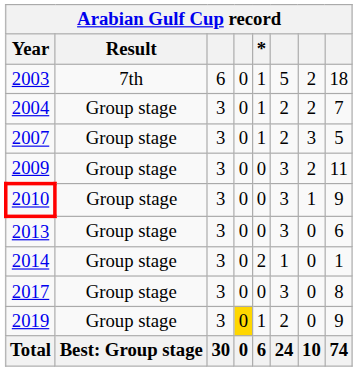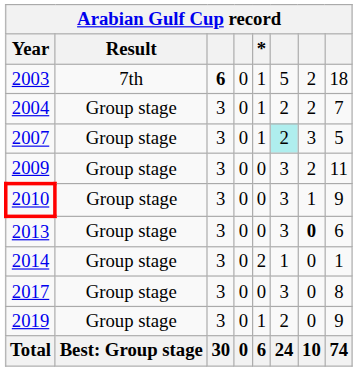(221, 78) normal -> (221, 78) bold
(284, 138) no background -> (284, 138) paleturquoise background
(311, 231) normal -> (311, 231) bold
(243, 320) gold background -> (243, 320) no background
